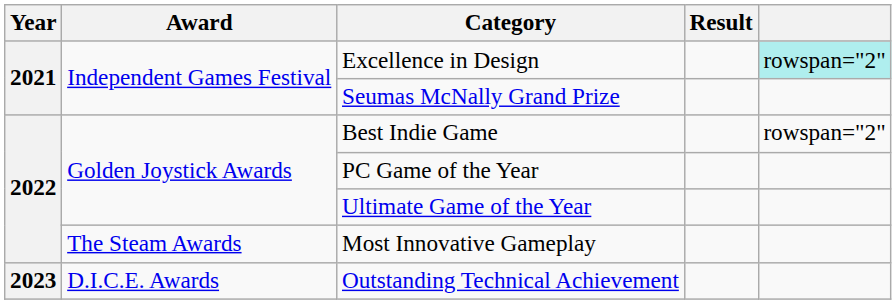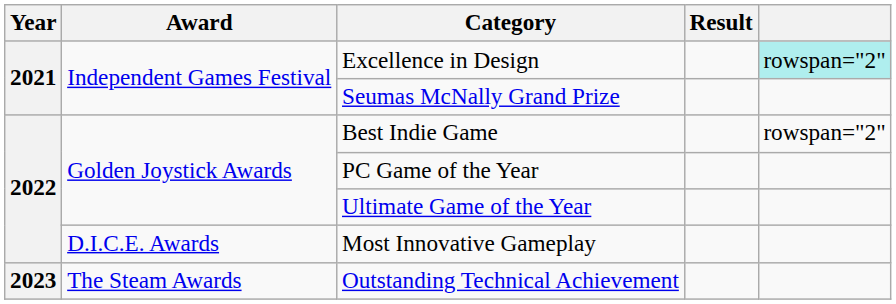(154, 243) The Steam Awards -> (143, 243) D.I.C.E. Awards
(143, 280) D.I.C.E. Awards -> (154, 280) The Steam Awards
